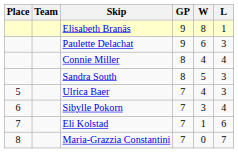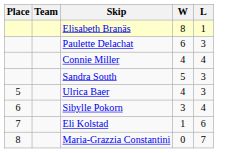- column: (183, 12)
